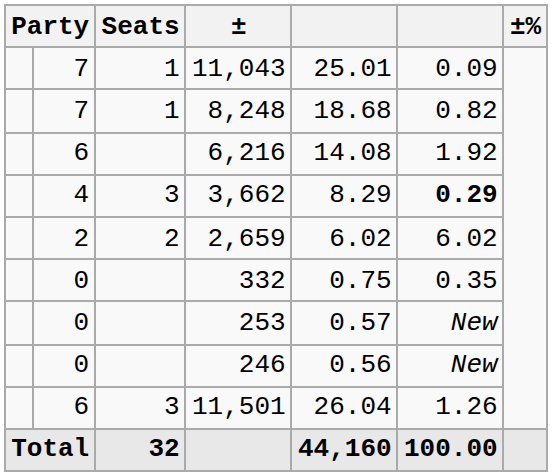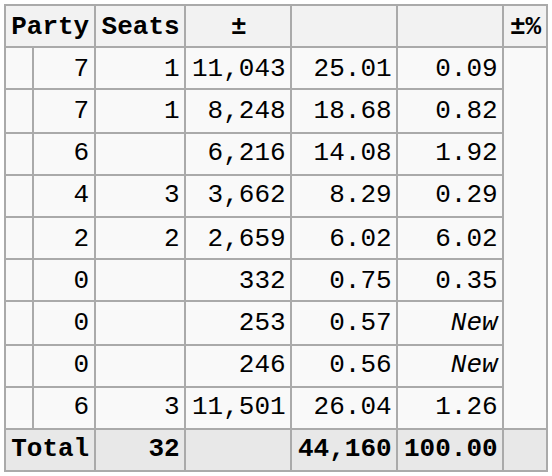(466, 196) bold -> (466, 196) normal
